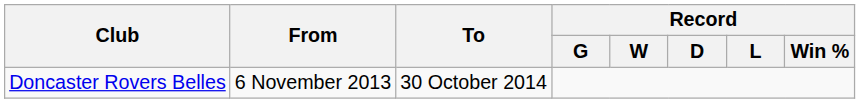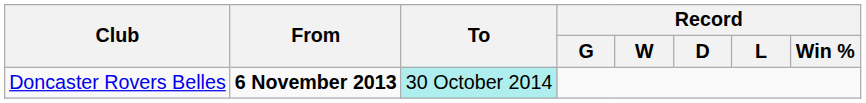(313, 82) normal -> (316, 82) bold
(474, 82) no background -> (479, 82) paleturquoise background
